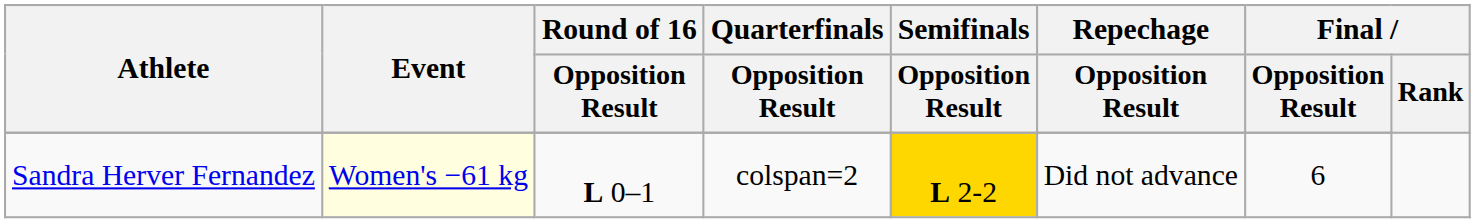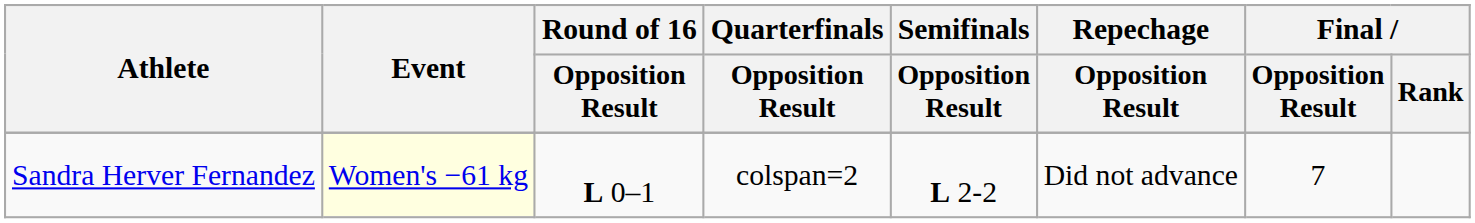(964, 192) gold background -> (964, 192) no background
(1318, 175) 6 -> (1318, 175) 7
